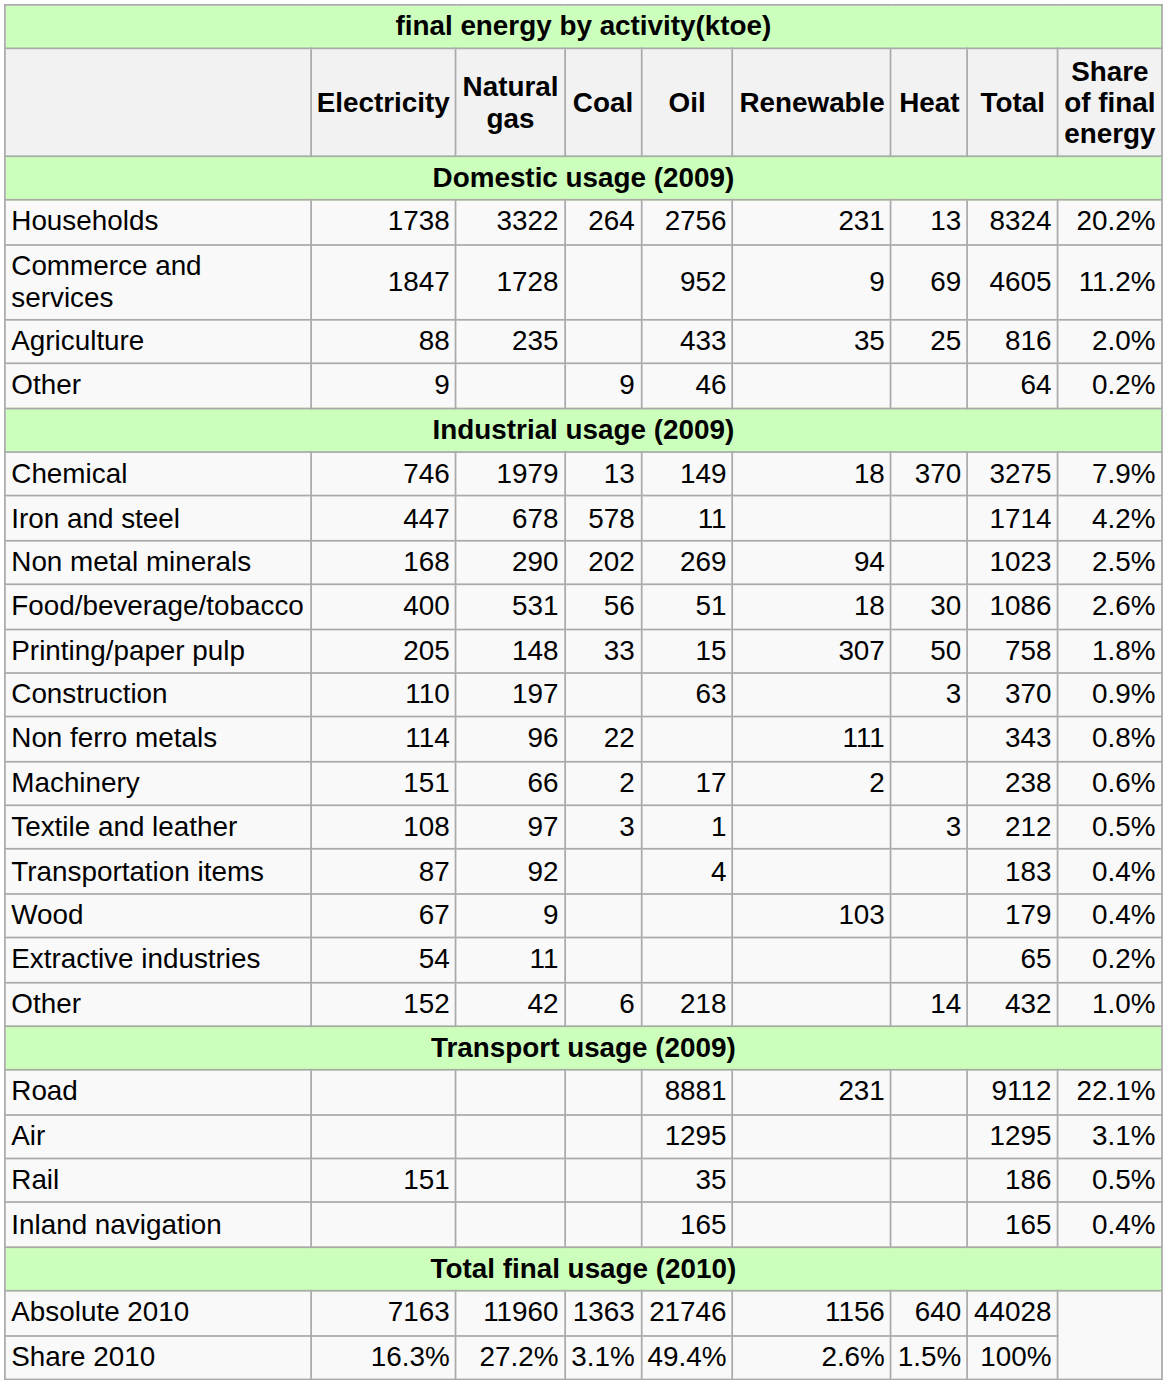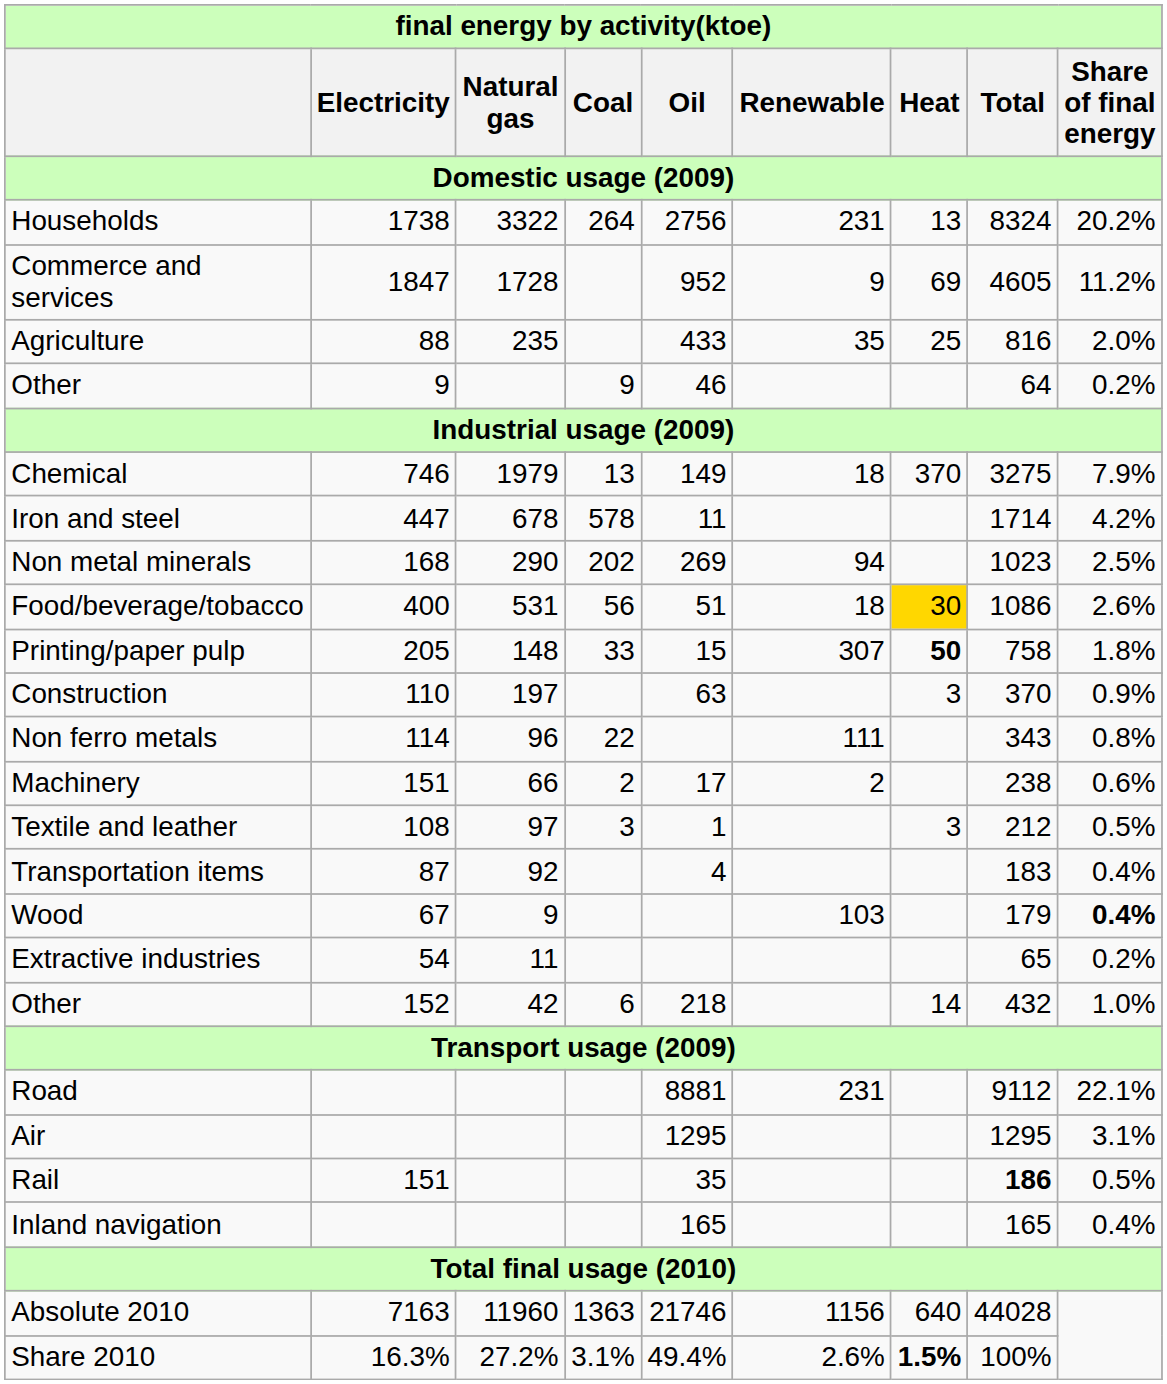(946, 606) no background -> (946, 606) gold background
(946, 650) normal -> (946, 650) bold
(1124, 915) normal -> (1124, 915) bold
(1028, 1180) normal -> (1028, 1180) bold
(929, 1356) normal -> (929, 1356) bold
